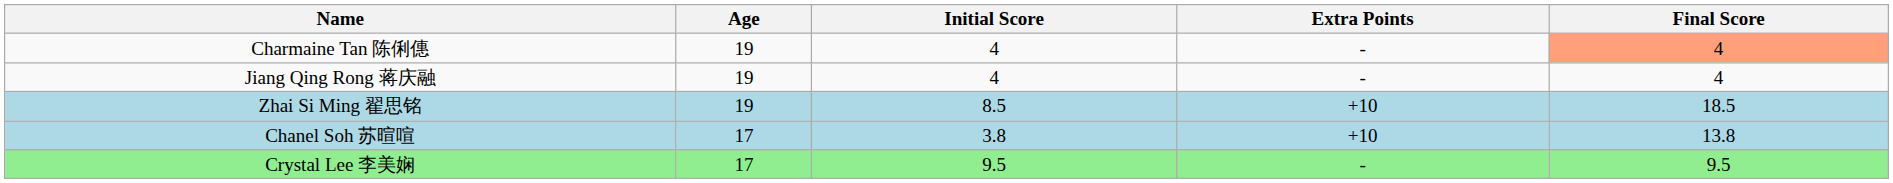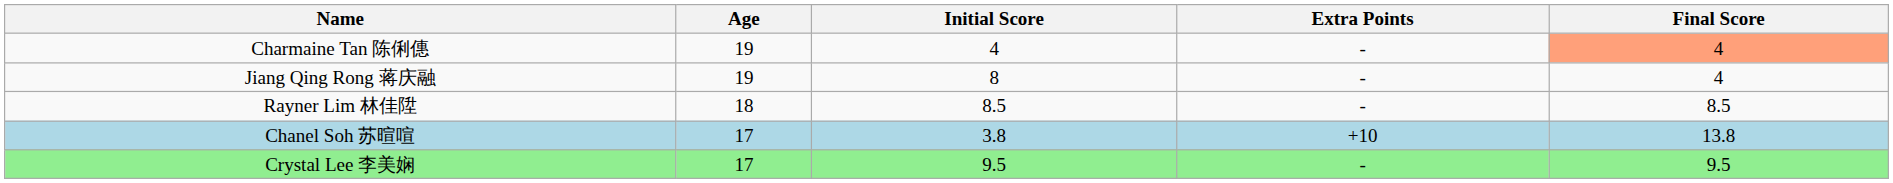(994, 77) 4 -> (994, 77) 8
+ row: (340, 106)
- row: (340, 106)
